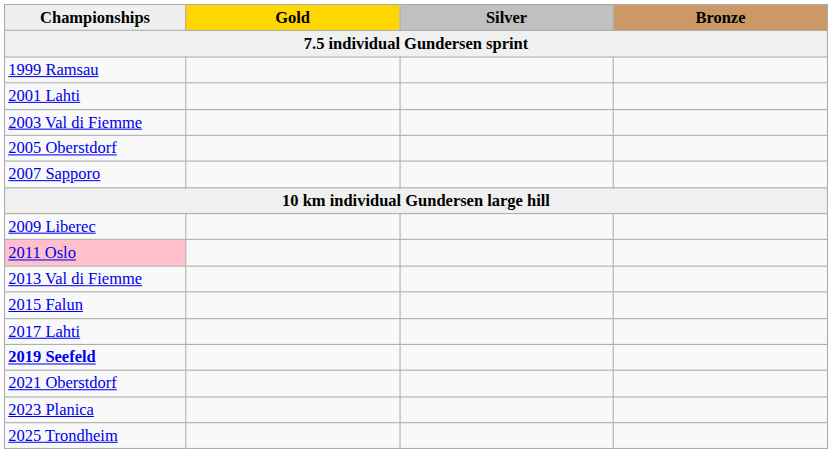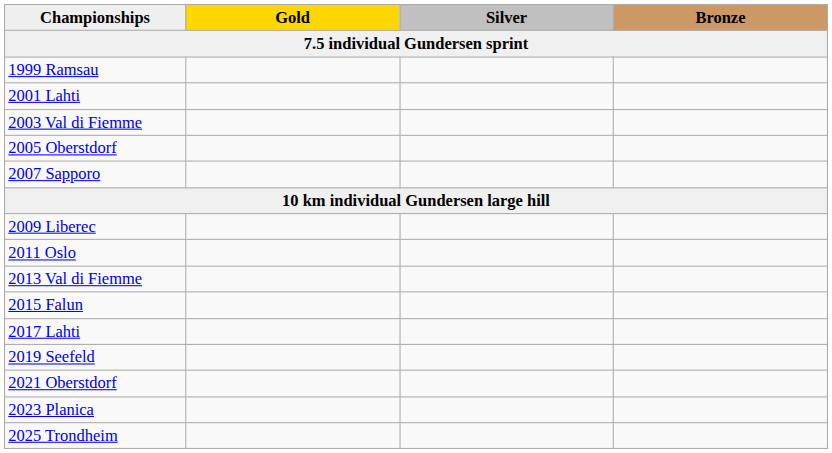(42, 252) pink background -> (42, 252) no background
(52, 357) bold -> (52, 357) normal
